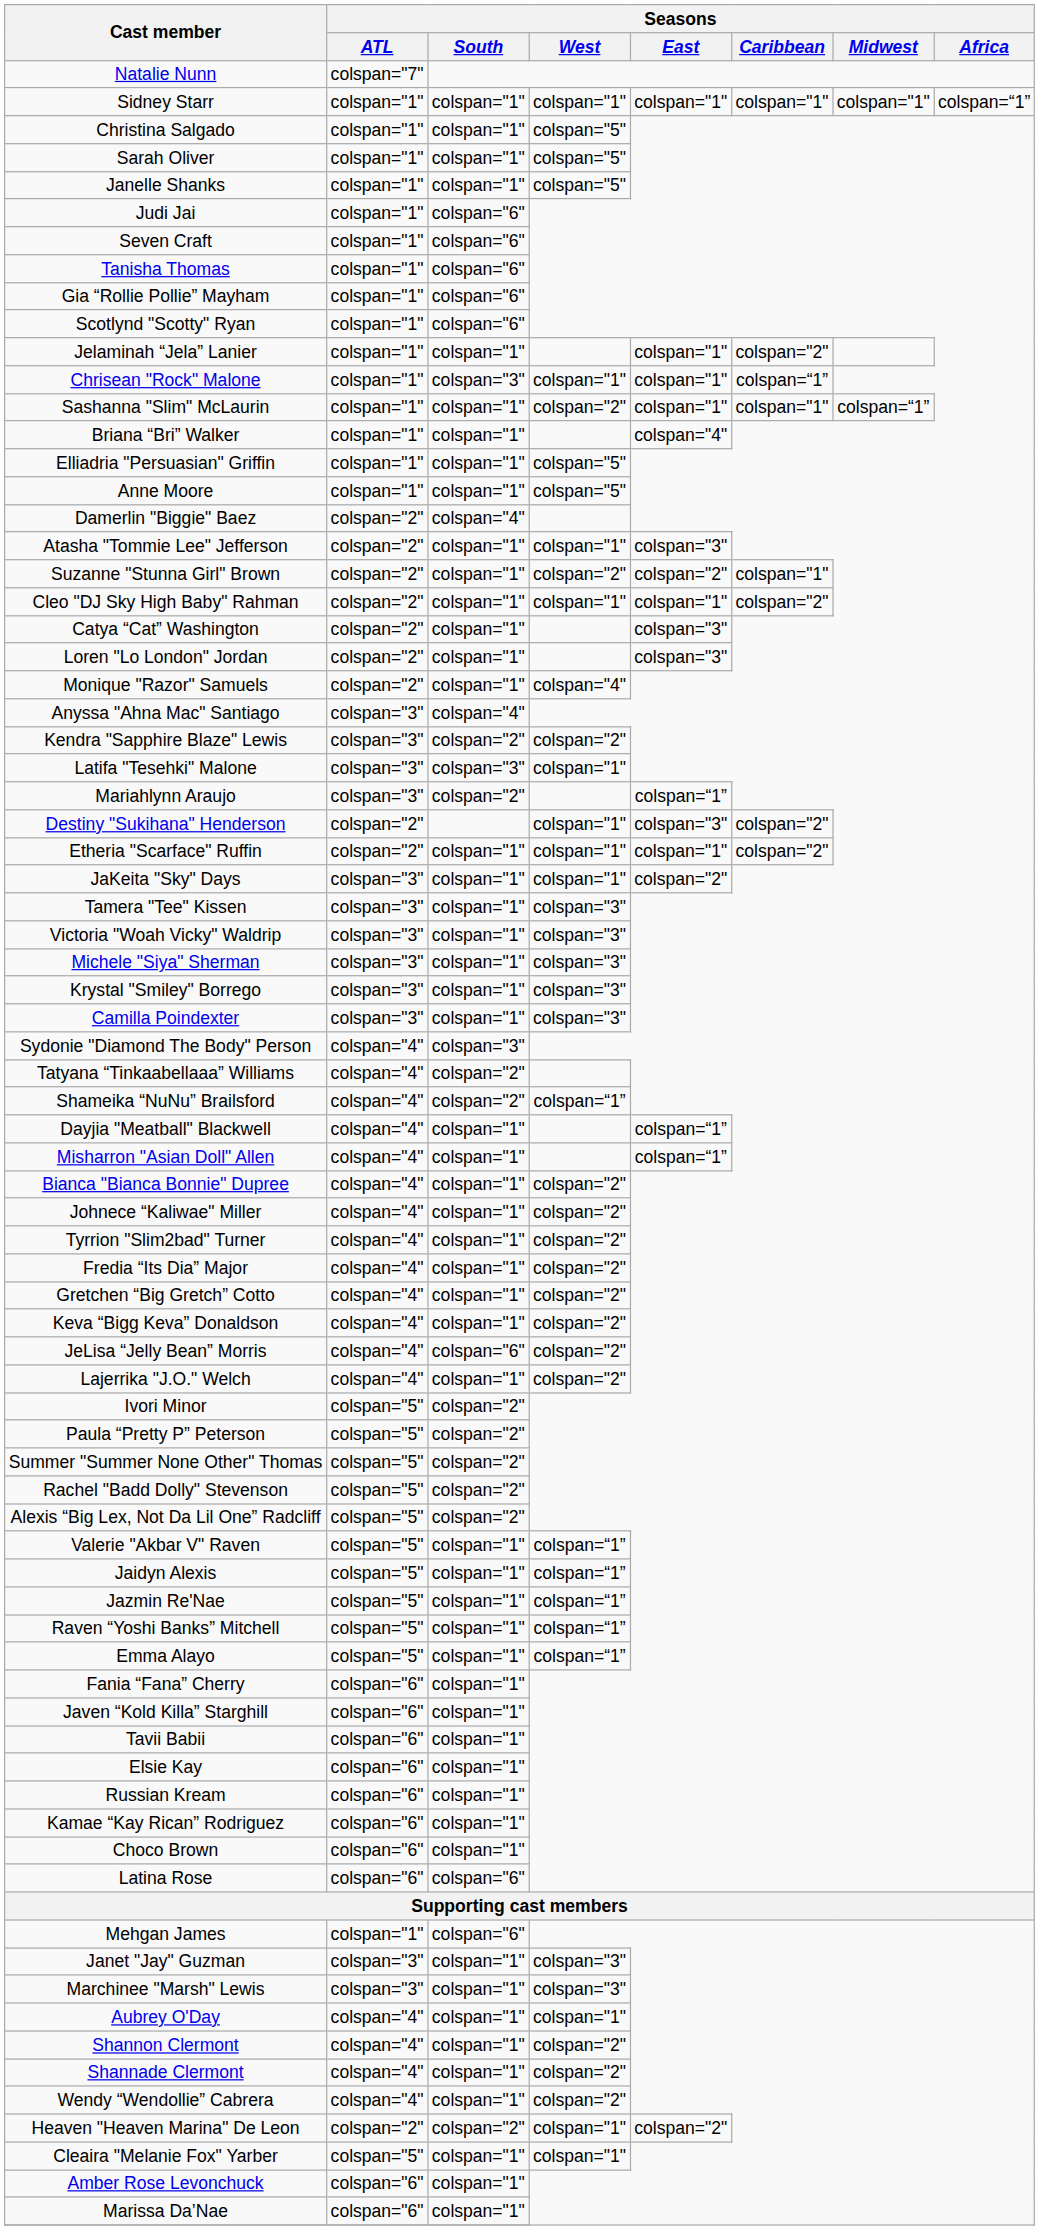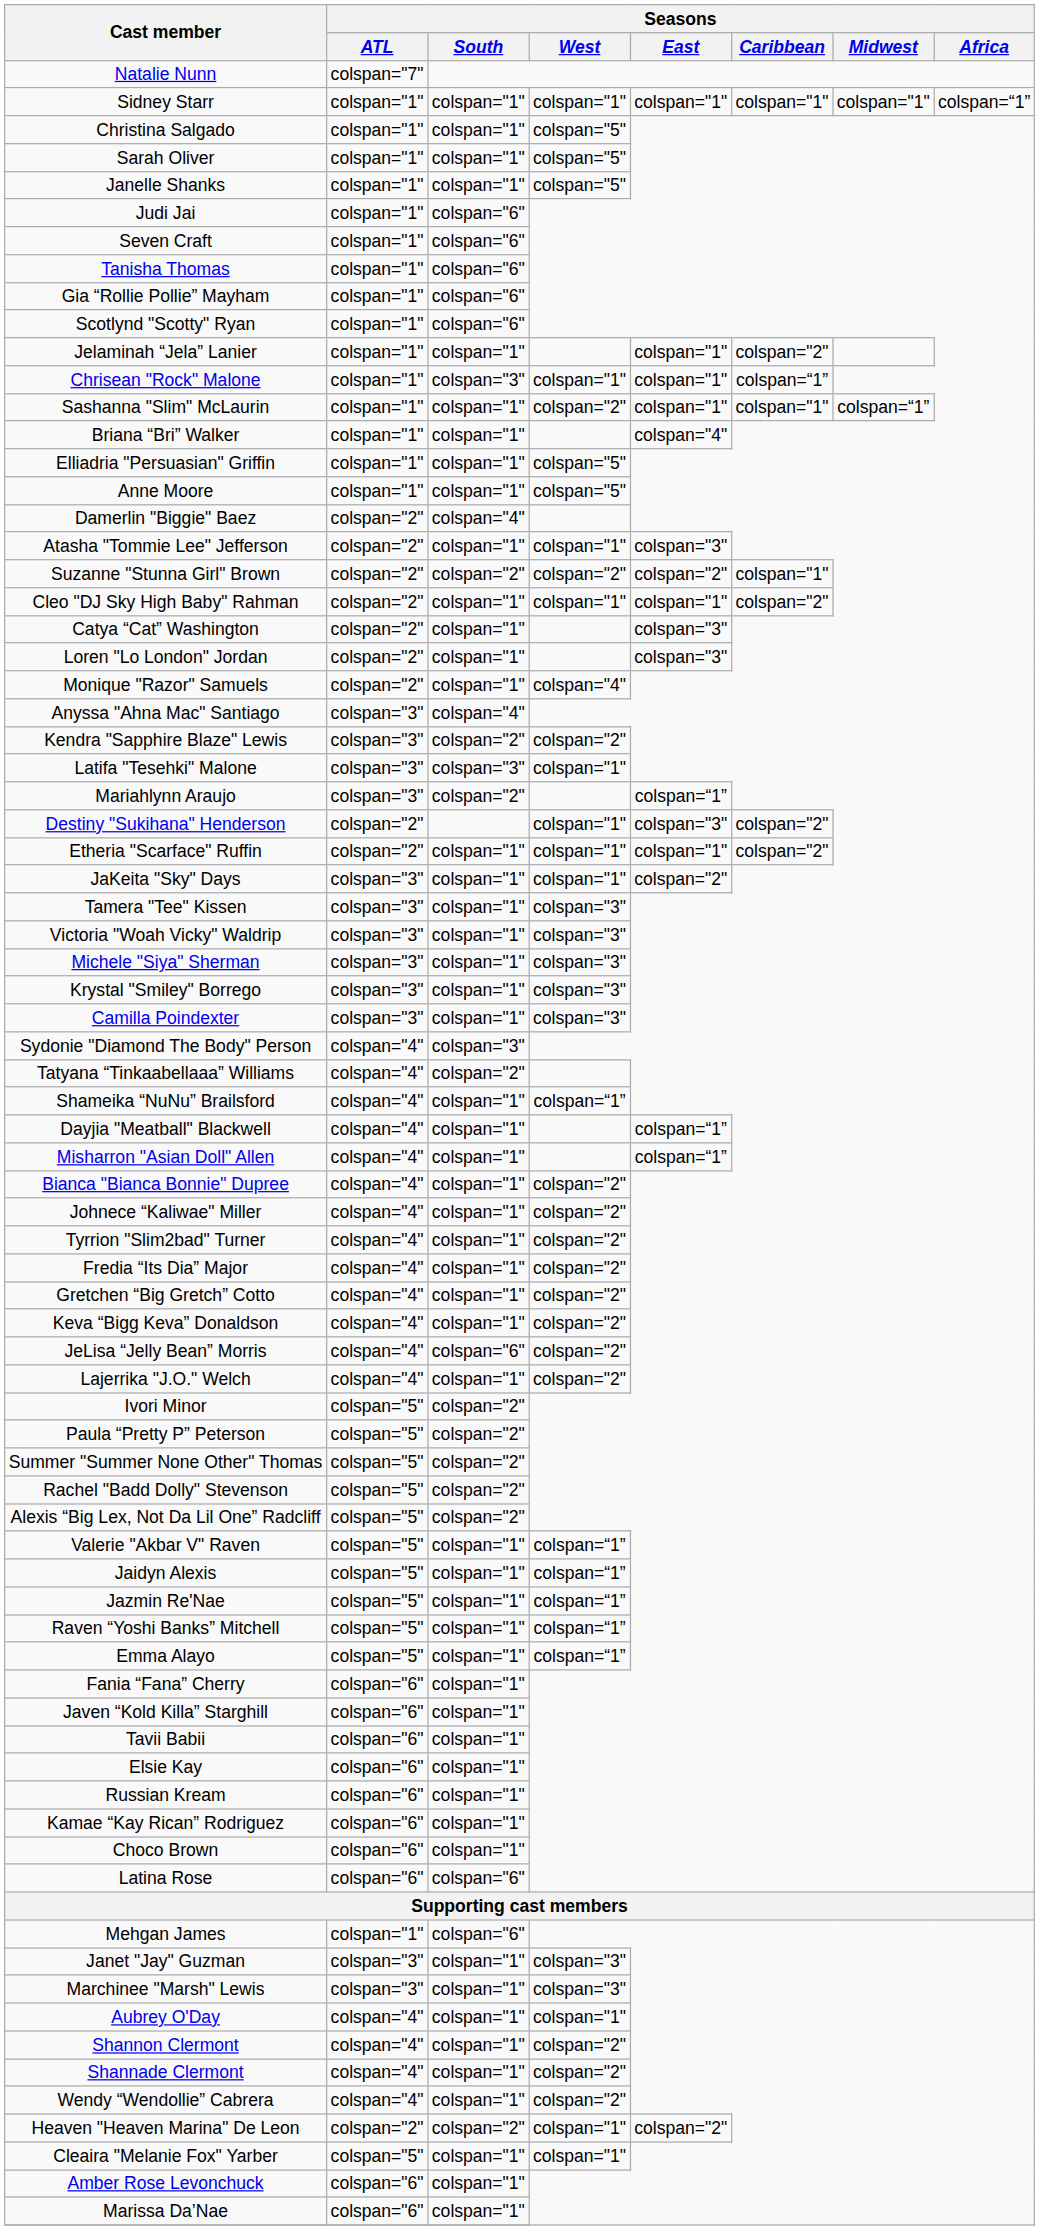(478, 574) colspan="1" -> (478, 574) colspan="2"
(478, 1101) colspan="2" -> (478, 1101) colspan="1"
